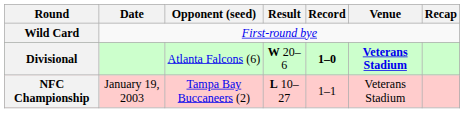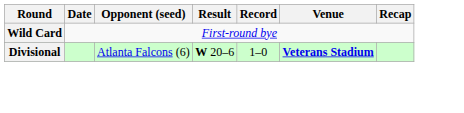(327, 58) bold -> (258, 52) normal
- row: (52, 91)
